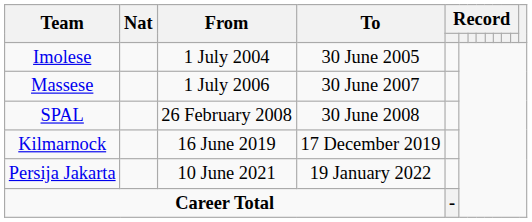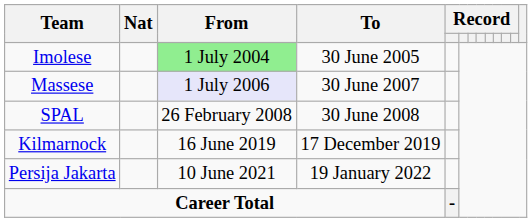(227, 56) no background -> (227, 56) lightgreen background
(227, 85) no background -> (227, 85) lavender background
